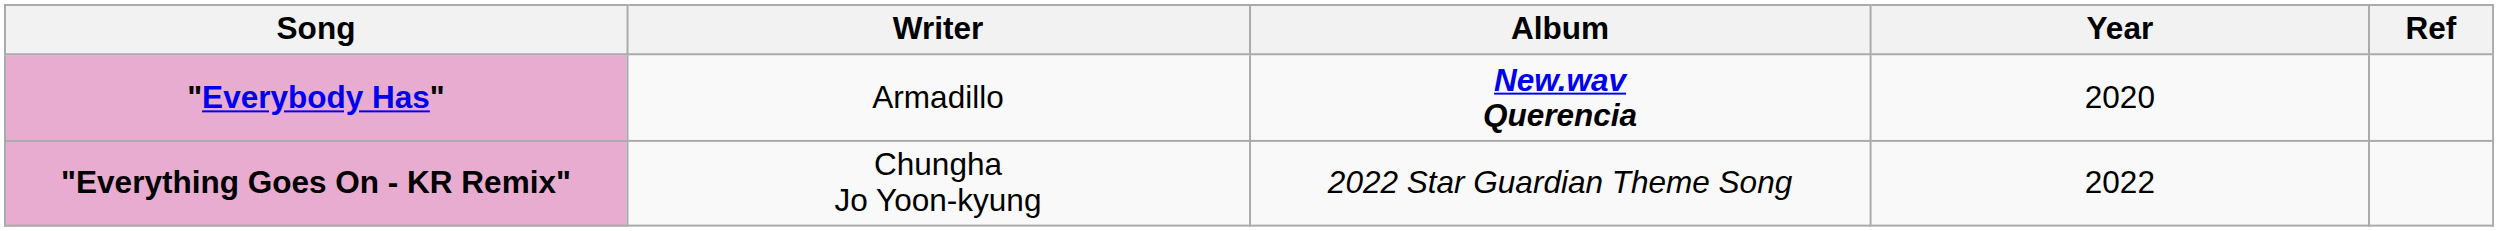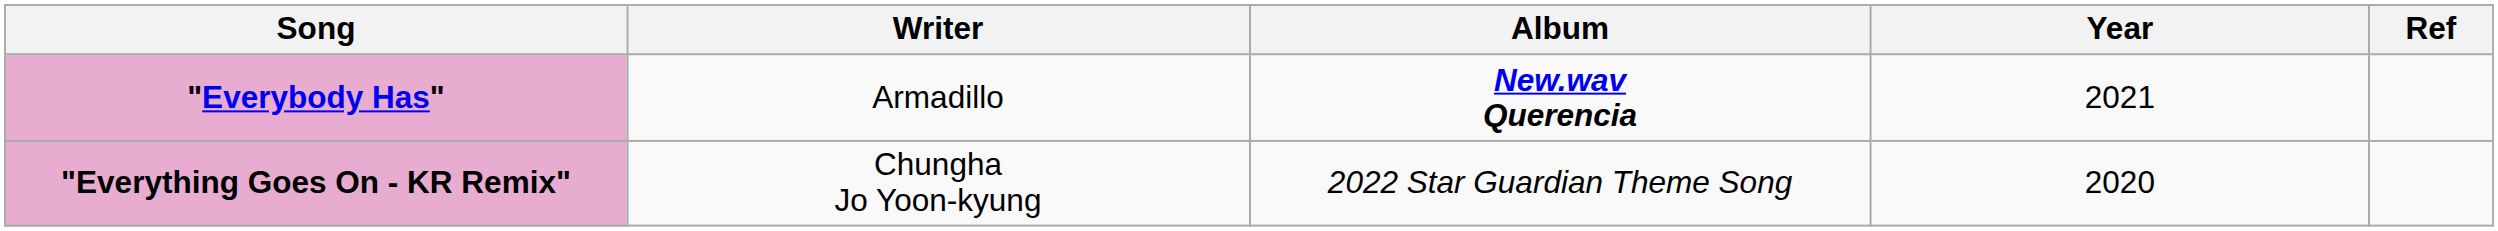(2120, 97) 2020 -> (2120, 97) 2021
(2120, 182) 2022 -> (2120, 182) 2020
